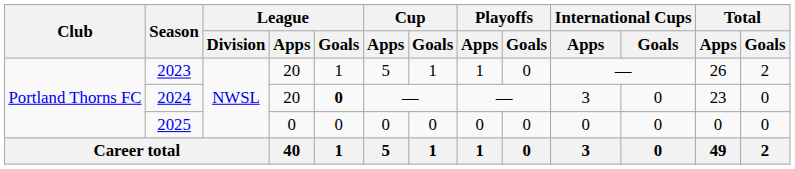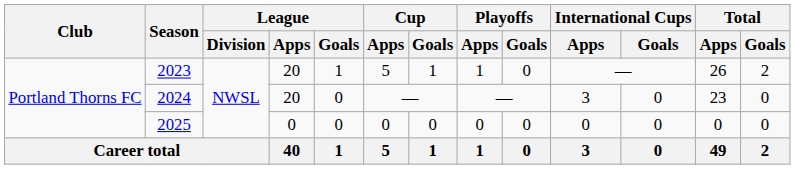(339, 97) bold -> (339, 97) normal
